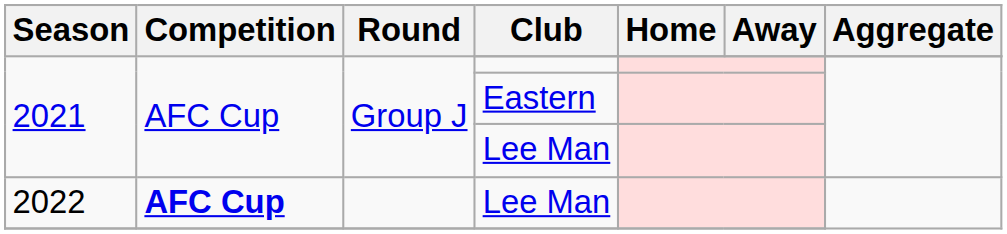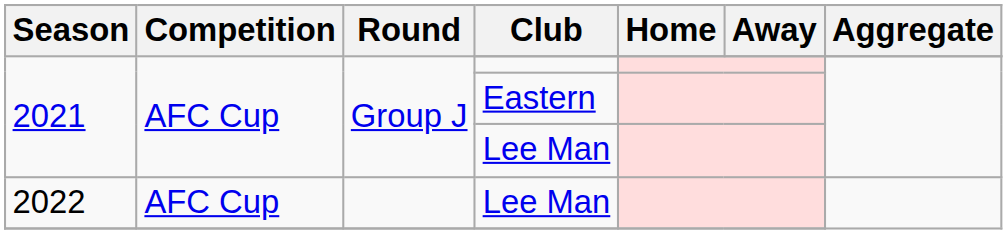(215, 201) bold -> (212, 201) normal
